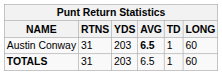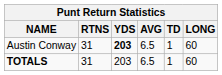(123, 45) normal -> (123, 45) bold
(147, 45) bold -> (147, 45) normal
